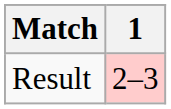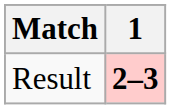(135, 77) normal -> (135, 77) bold
